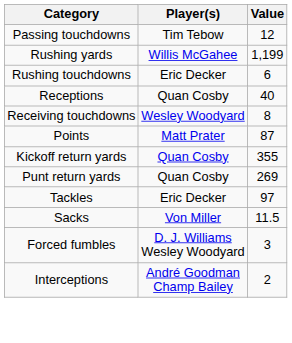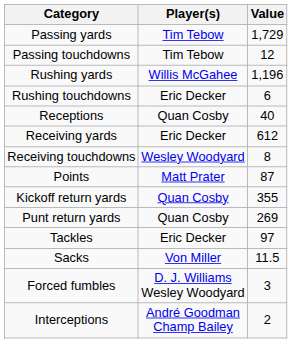+ row: (71, 34)
(267, 55) 1,199 -> (267, 75) 1,196
+ row: (71, 136)
